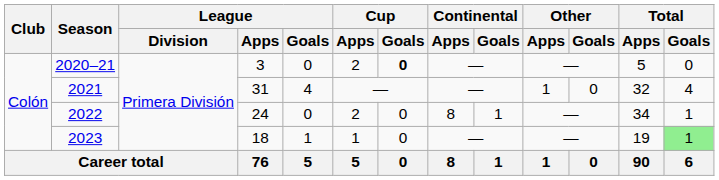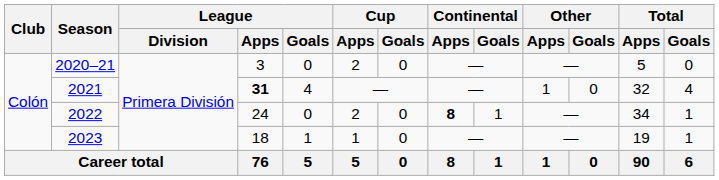(403, 65) bold -> (403, 65) normal
(260, 89) normal -> (260, 89) bold
(451, 114) normal -> (451, 114) bold
(689, 138) lightgreen background -> (689, 138) no background
